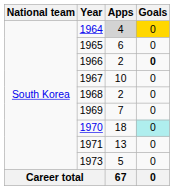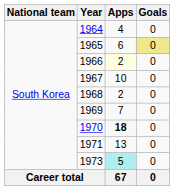(121, 29) lightgrey background -> (121, 29) no background
(153, 29) gold background -> (153, 29) no background
(153, 45) no background -> (153, 45) khaki background
(121, 62) no background -> (121, 62) lightyellow background
(153, 62) bold -> (153, 62) normal
(121, 128) normal -> (121, 128) bold
(153, 128) paleturquoise background -> (153, 128) no background
(121, 161) no background -> (121, 161) paleturquoise background
